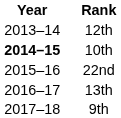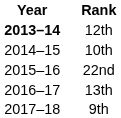(32, 30) normal -> (32, 30) bold
(32, 50) bold -> (32, 50) normal
